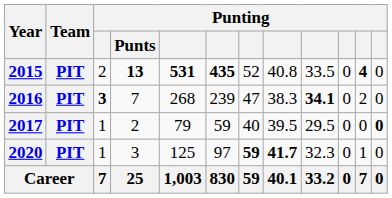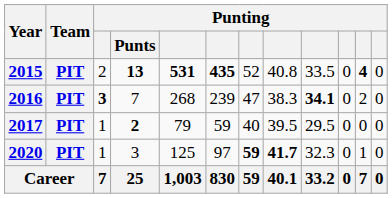(135, 125) normal -> (135, 125) bold
(379, 125) bold -> (379, 125) normal
